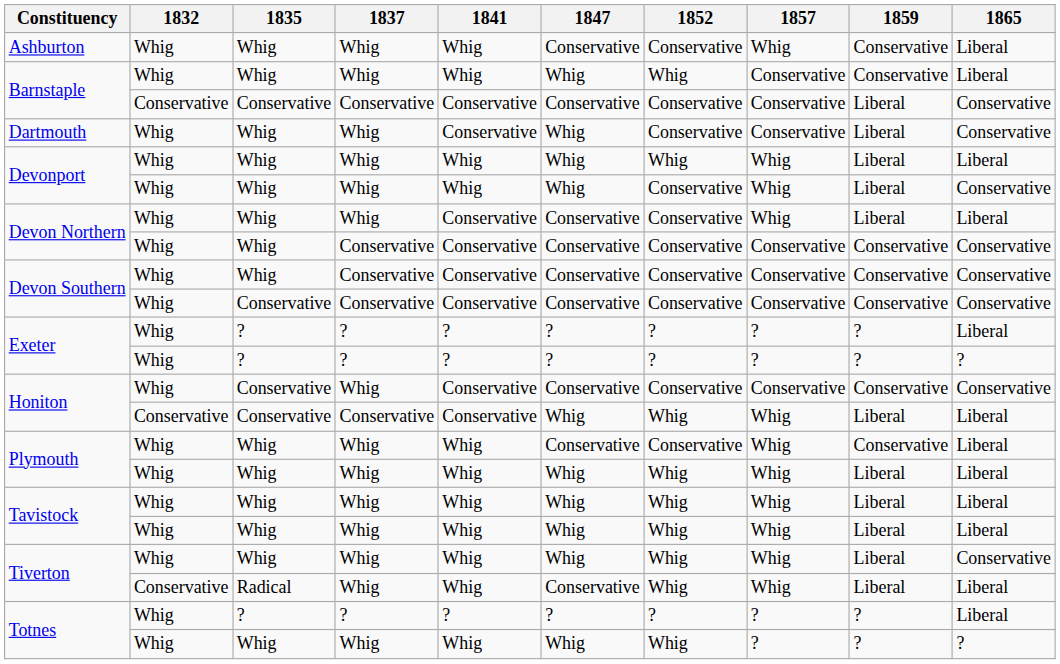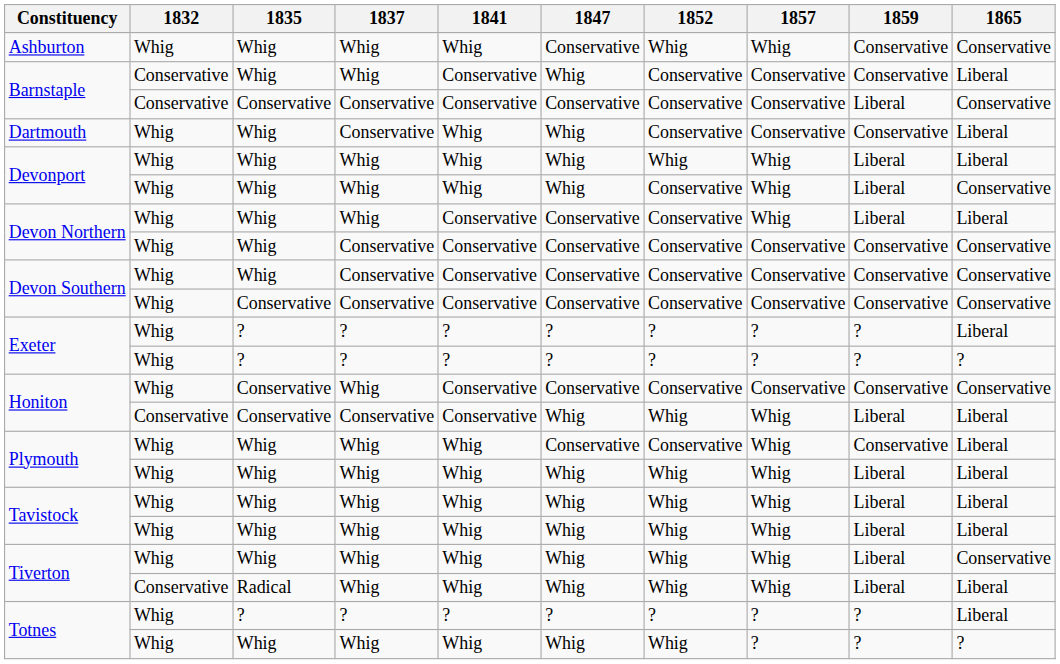(695, 47) Conservative -> (668, 47) Whig
(982, 47) Liberal -> (1004, 47) Conservative
(154, 75) Whig -> (181, 75) Conservative
(462, 75) Whig -> (490, 75) Conservative
(668, 75) Whig -> (695, 75) Conservative
(359, 132) Whig -> (387, 132) Conservative
(490, 132) Conservative -> (462, 132) Whig
(879, 132) Liberal -> (901, 132) Conservative
(1004, 132) Conservative -> (982, 132) Liberal
(592, 587) Conservative -> (565, 587) Whig
